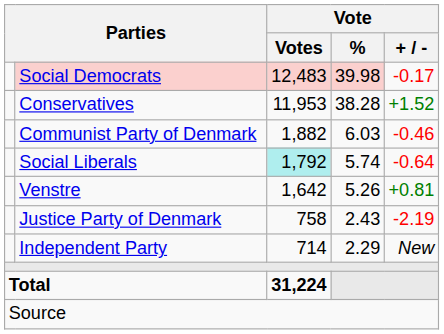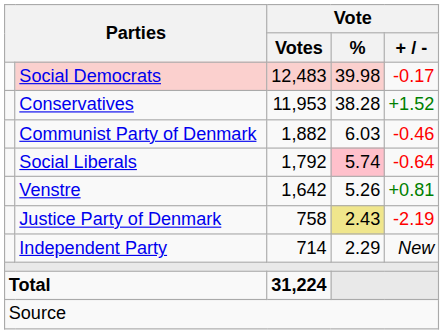(304, 162) paleturquoise background -> (304, 162) no background
(363, 162) no background -> (363, 162) pink background
(363, 219) no background -> (363, 219) khaki background
